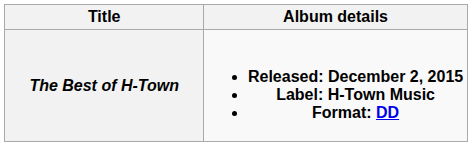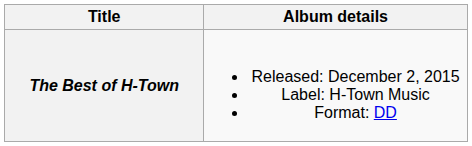(336, 95) bold -> (336, 95) normal
